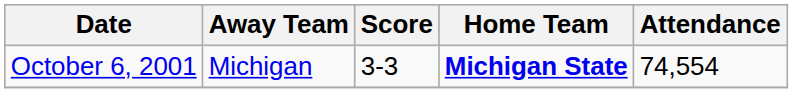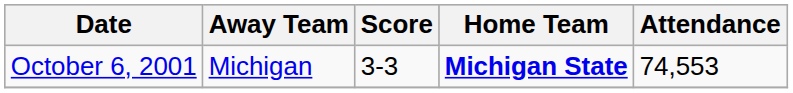(679, 66) 74,554 -> (679, 66) 74,553
